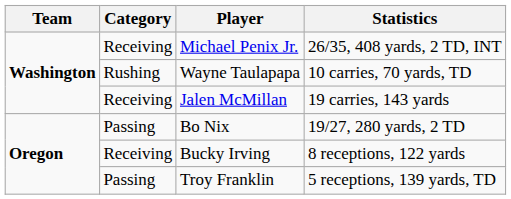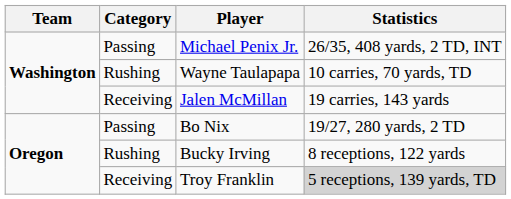(138, 45) Receiving -> (129, 45) Passing
(138, 153) Receiving -> (132, 153) Rushing
(129, 180) Passing -> (138, 180) Receiving
(402, 180) no background -> (402, 180) lightgrey background
